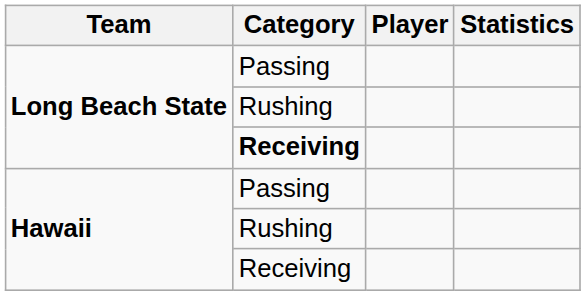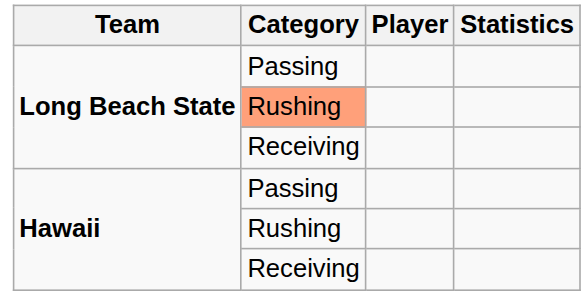(286, 106) no background -> (294, 106) lightsalmon background
(299, 147) bold -> (304, 147) normal
